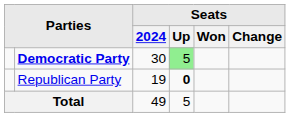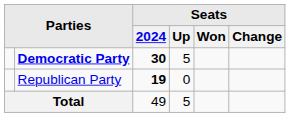(158, 58) normal -> (158, 58) bold
(187, 58) lightgreen background -> (187, 58) no background
(158, 79) normal -> (158, 79) bold
(187, 79) bold -> (187, 79) normal
